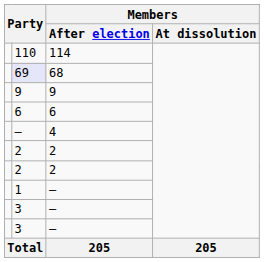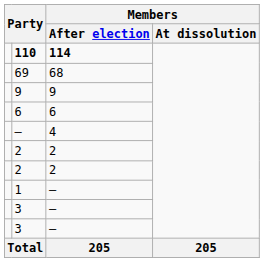(25, 53) normal -> (25, 53) bold
(60, 53) normal -> (60, 53) bold
(22, 73) lavender background -> (22, 73) no background
